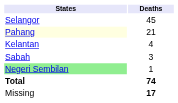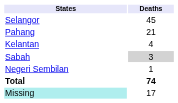(20, 32) lightyellow background -> (20, 32) no background
(151, 57) no background -> (151, 57) lightgrey background
(37, 69) lightgreen background -> (37, 69) no background
(20, 93) no background -> (20, 93) paleturquoise background
(151, 93) bold -> (151, 93) normal
